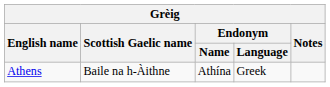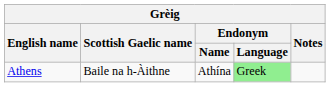(251, 71) no background -> (251, 71) lightgreen background
